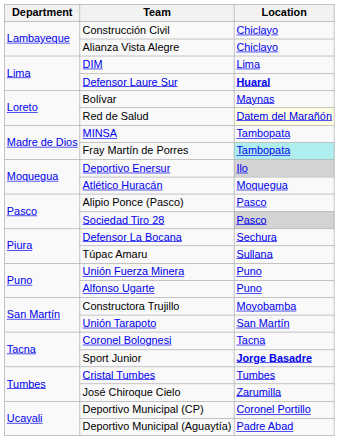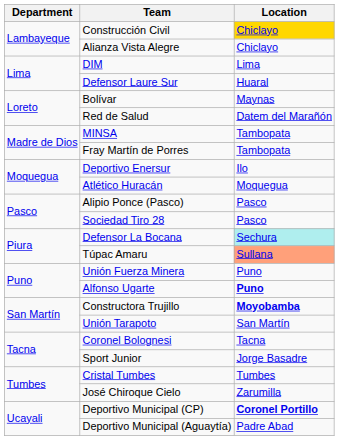(257, 30) no background -> (257, 30) gold background
(253, 82) bold -> (252, 82) normal
(284, 116) lightyellow background -> (284, 116) no background
(263, 151) paleturquoise background -> (263, 151) no background
(242, 168) lightgrey background -> (242, 168) no background
(252, 220) lightgrey background -> (252, 220) no background
(257, 237) no background -> (257, 237) paleturquoise background
(255, 254) no background -> (255, 254) lightsalmon background
(249, 289) normal -> (250, 289) bold
(266, 306) normal -> (268, 306) bold
(274, 358) bold -> (272, 358) normal
(274, 409) normal -> (277, 409) bold
